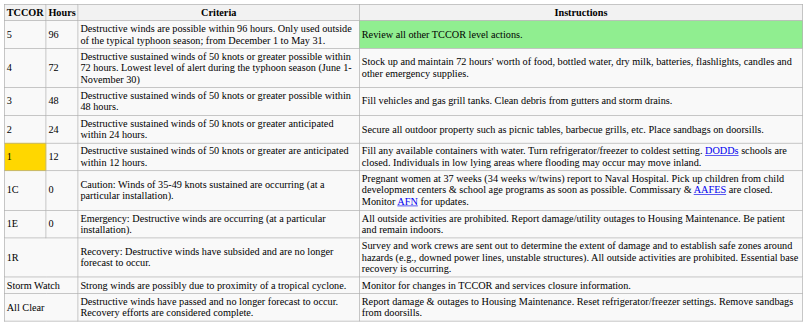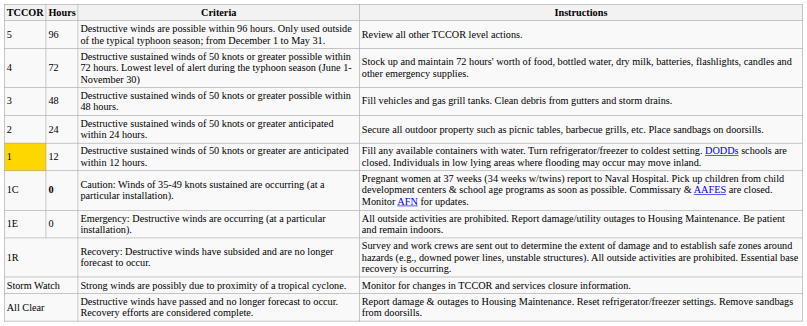(442, 34) lightgreen background -> (442, 34) no background
(51, 190) normal -> (51, 190) bold
